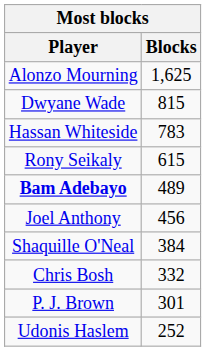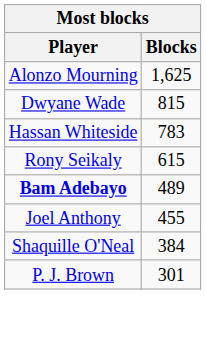(171, 217) 456 -> (171, 217) 455
- row: (73, 274)
- row: (73, 331)
